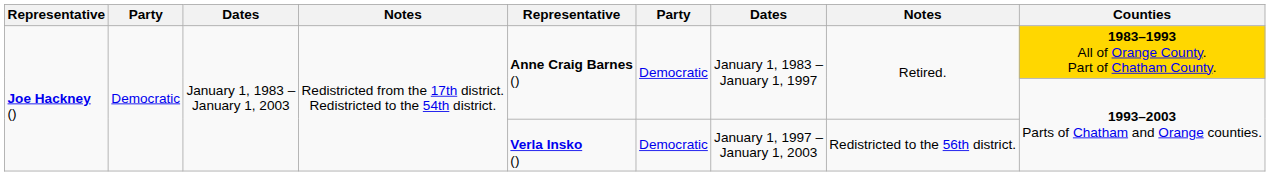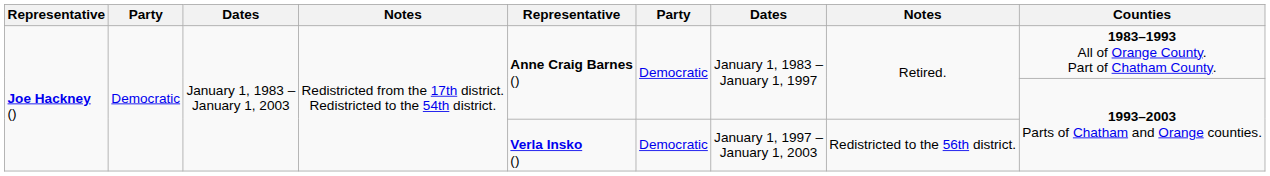(1142, 52) gold background -> (1142, 52) no background
